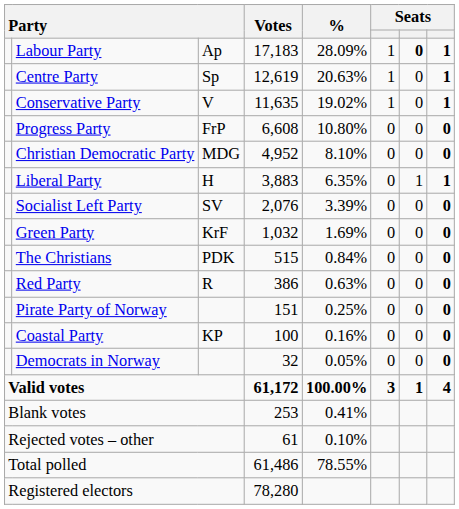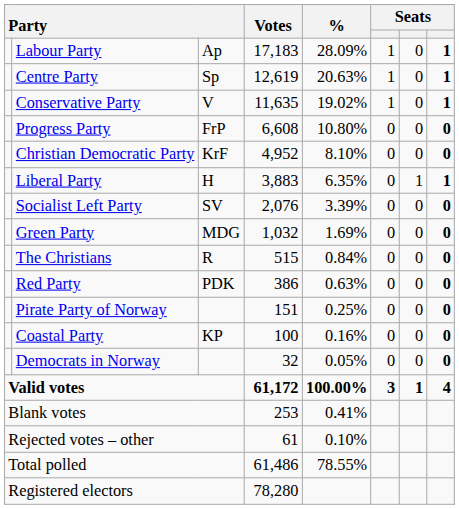(419, 50) bold -> (419, 50) normal
(221, 154) MDG -> (215, 154) KrF
(215, 232) KrF -> (221, 232) MDG
(218, 257) PDK -> (207, 257) R
(207, 283) R -> (218, 283) PDK
